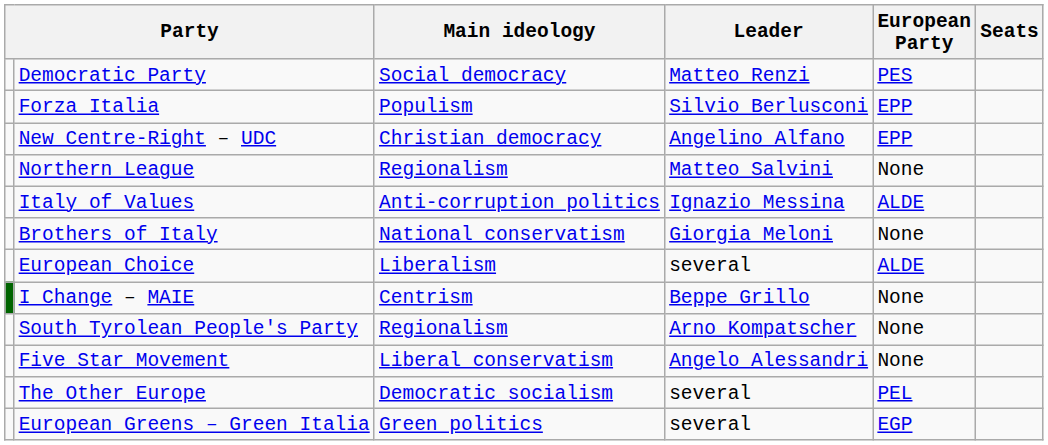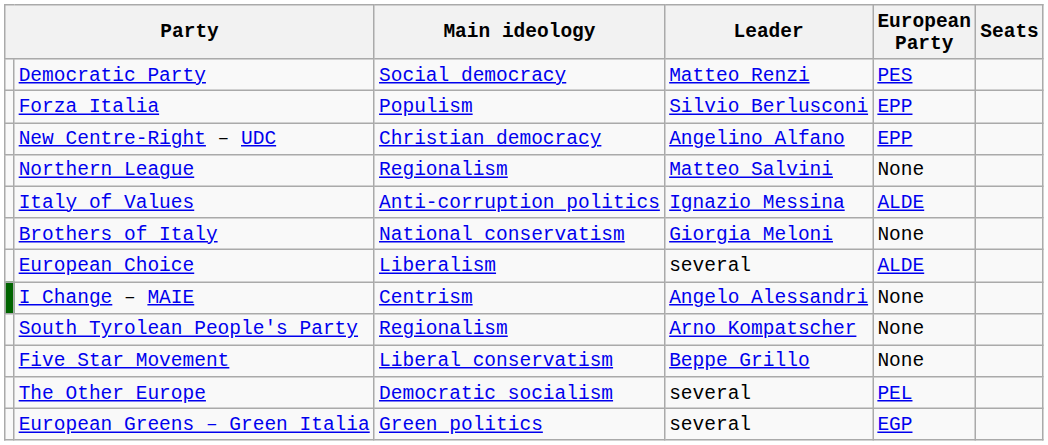(739, 297) Beppe Grillo -> (769, 297) Angelo Alessandri
(769, 361) Angelo Alessandri -> (739, 361) Beppe Grillo
